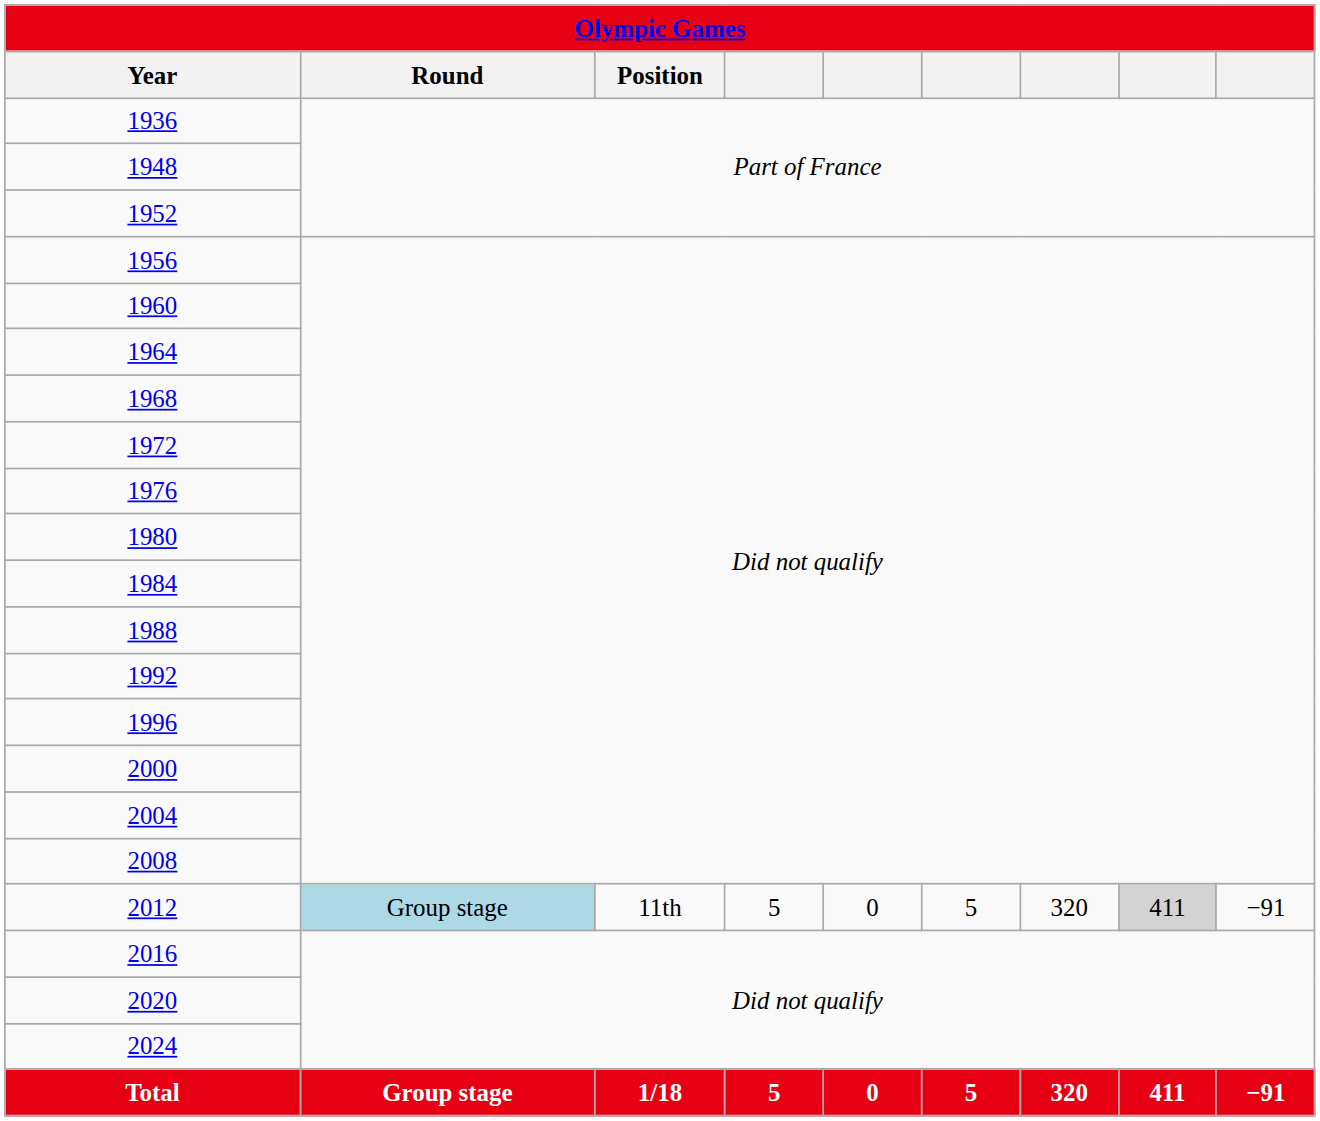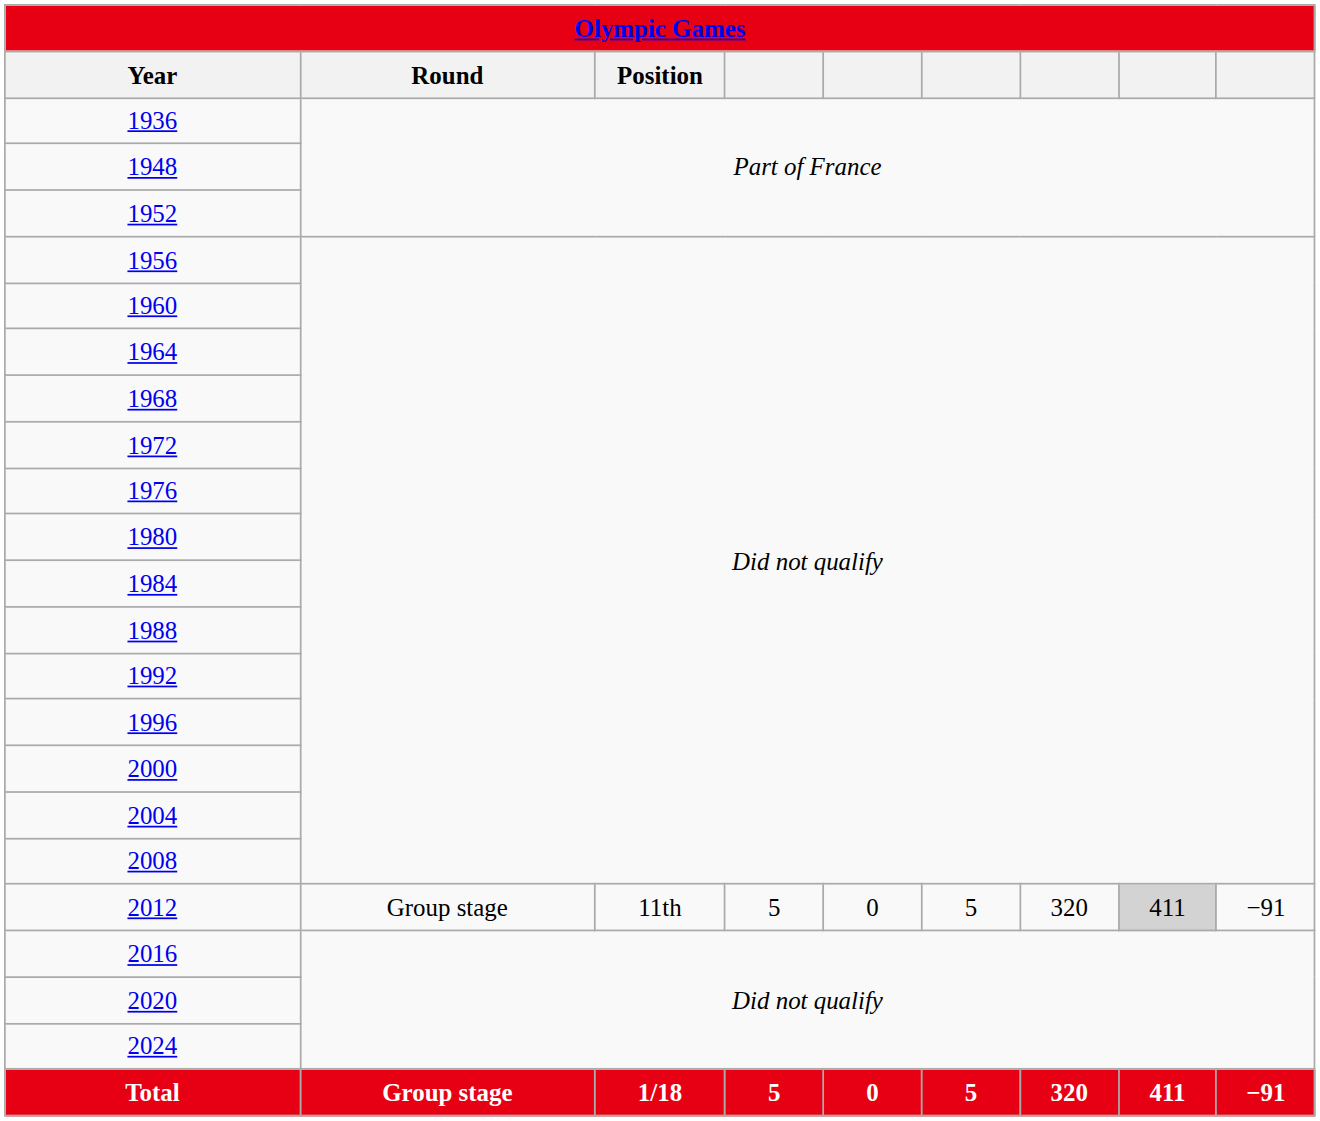(447, 908) lightblue background -> (447, 908) no background
